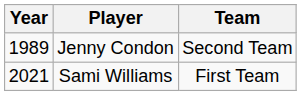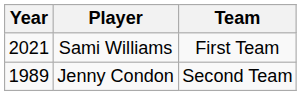rows swapped: (116, 47) <-> (116, 76)
